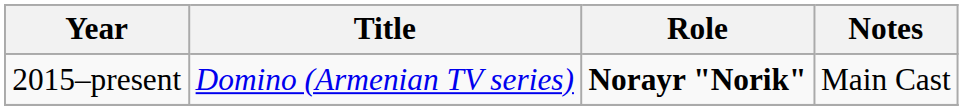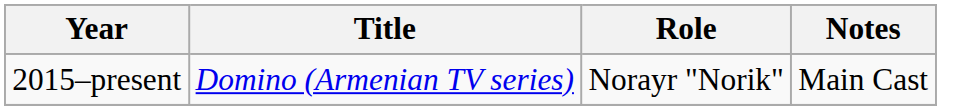(697, 79) bold -> (686, 79) normal
